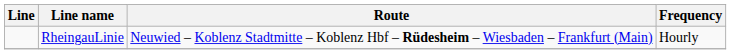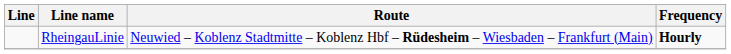(679, 37) normal -> (680, 37) bold
